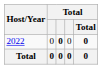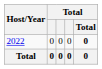(61, 42) bold -> (61, 42) normal
